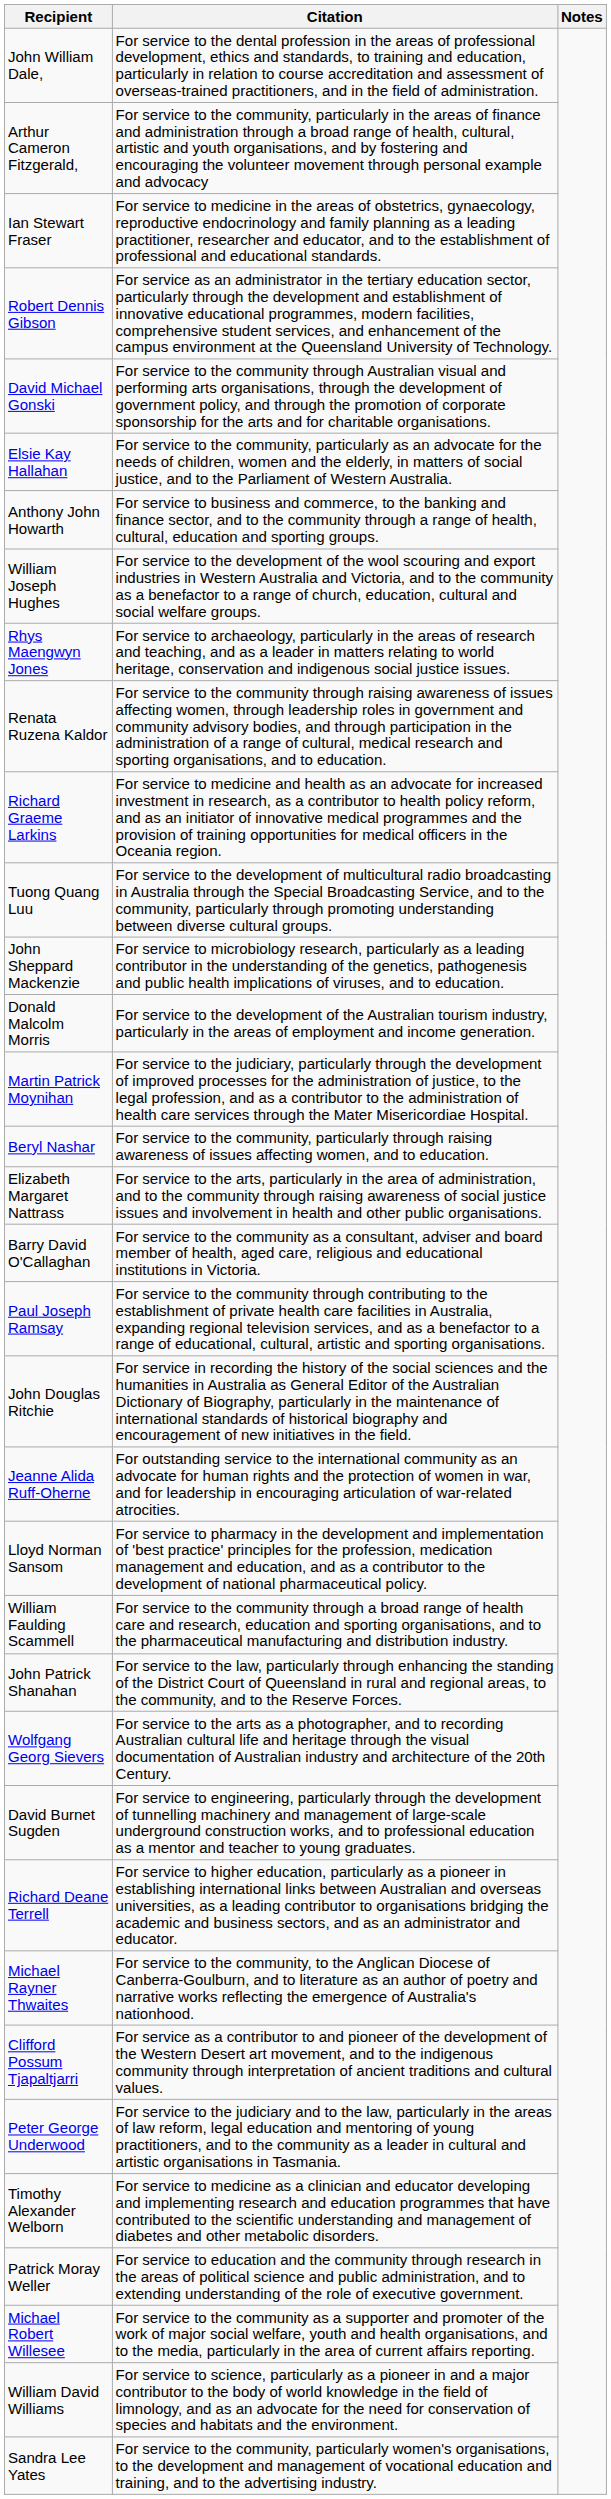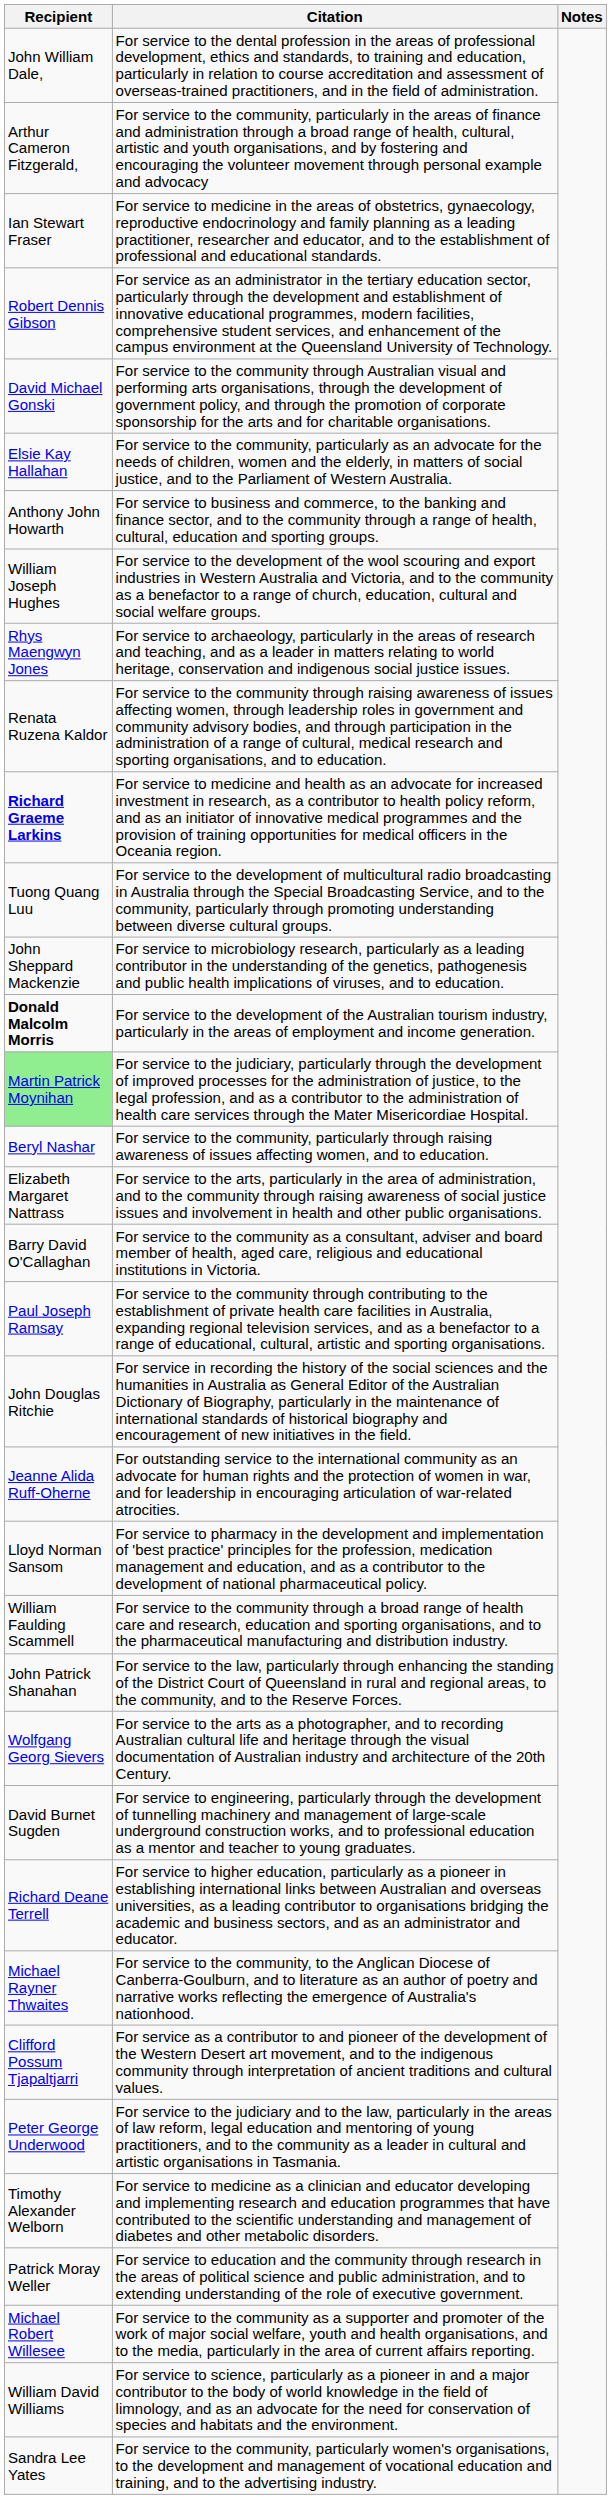(35, 817) normal -> (36, 817) bold
(36, 1023) normal -> (38, 1023) bold
(54, 1089) no background -> (54, 1089) lightgreen background
